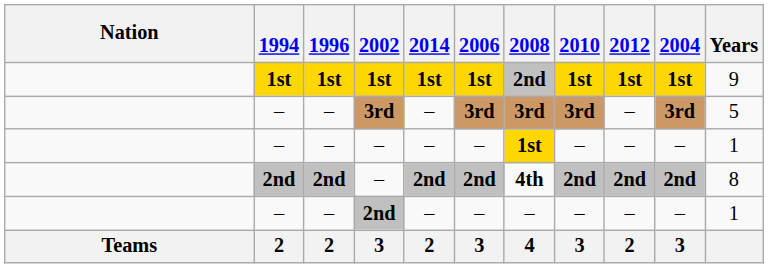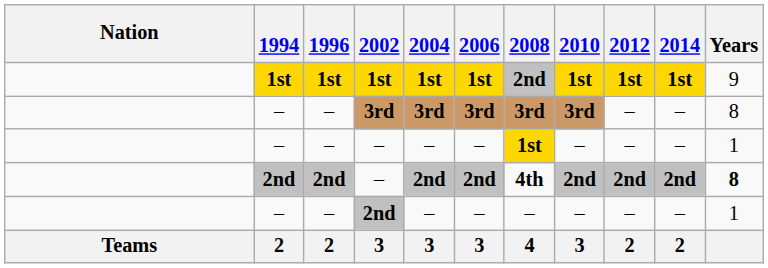columns swapped: (680, 45) <-> (429, 45)
(734, 112) 5 -> (734, 112) 8
(734, 179) normal -> (734, 179) bold
